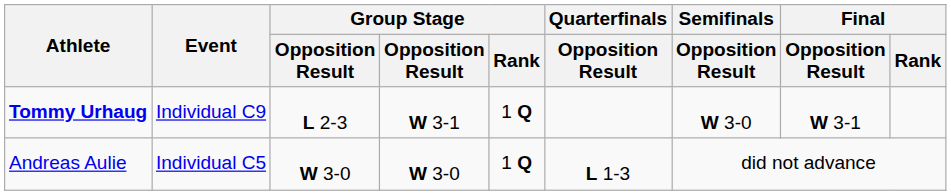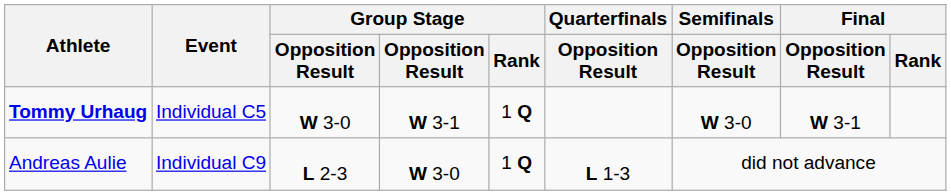(211, 112) Individual C9 -> (211, 112) Individual C5
(325, 122) L 2-3 -> (325, 122) W 3-0
(211, 163) Individual C5 -> (211, 163) Individual C9
(325, 174) W 3-0 -> (325, 174) L 2-3
